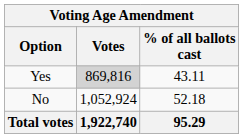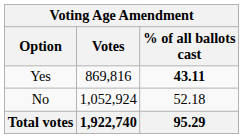(108, 76) lightgrey background -> (108, 76) no background
(189, 76) normal -> (189, 76) bold
